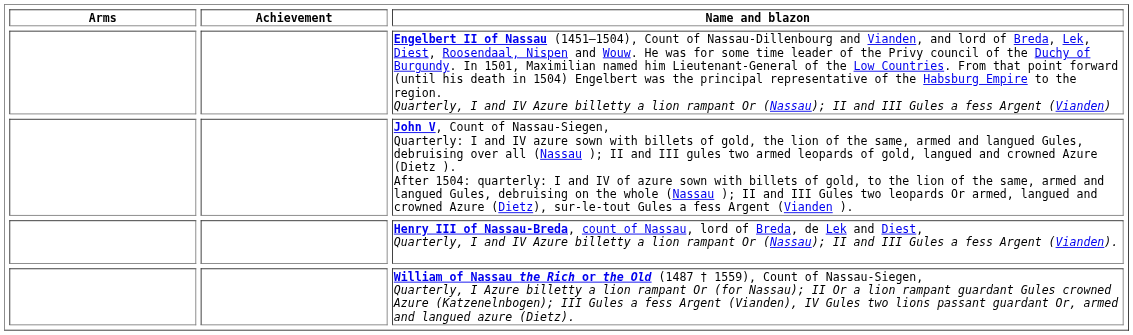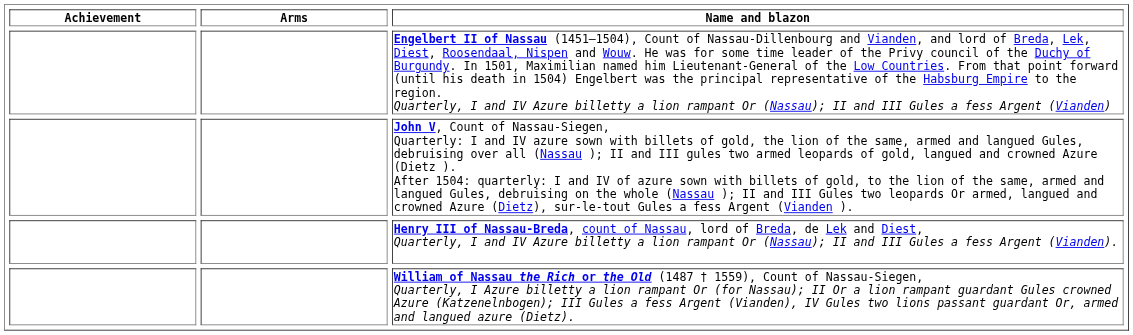columns swapped: (294, 18) <-> (103, 18)
